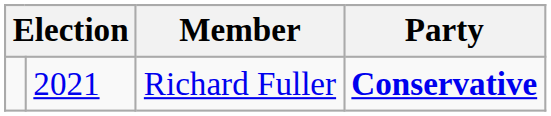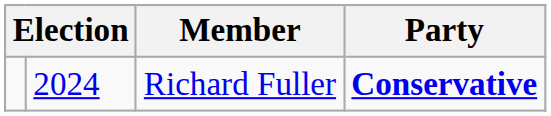(66, 83) 2021 -> (66, 83) 2024
